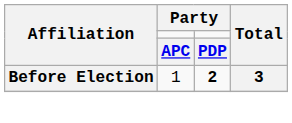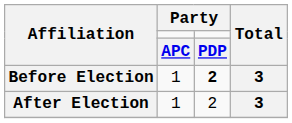+ row: (81, 104)
